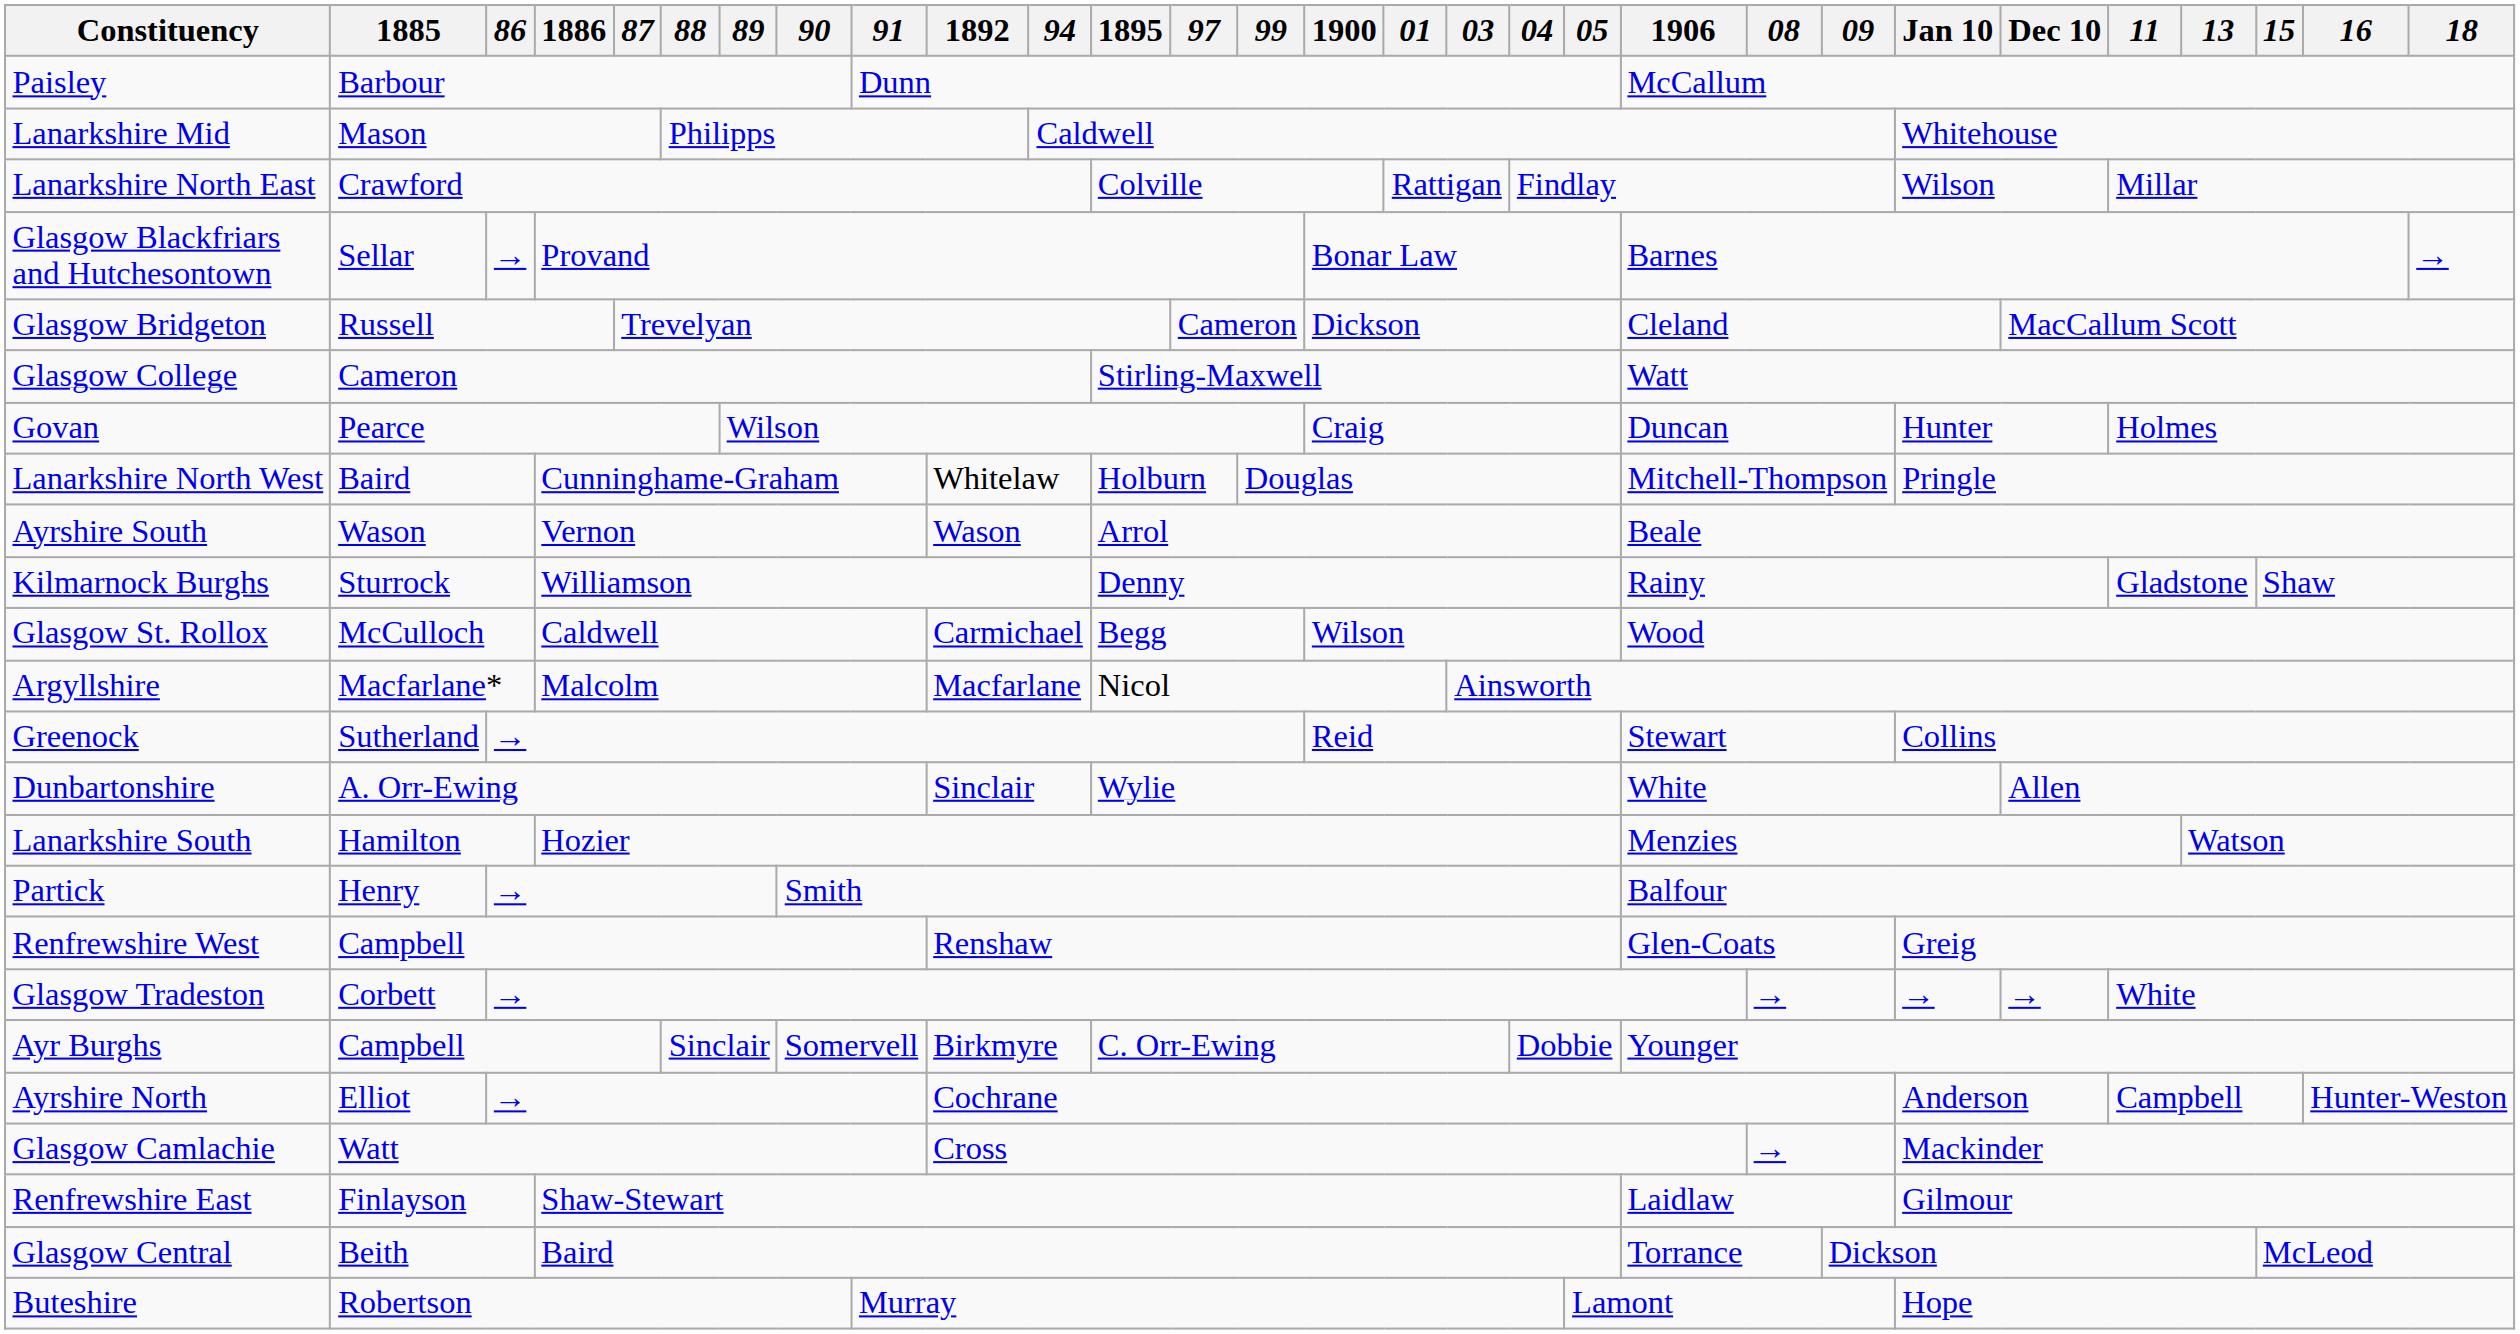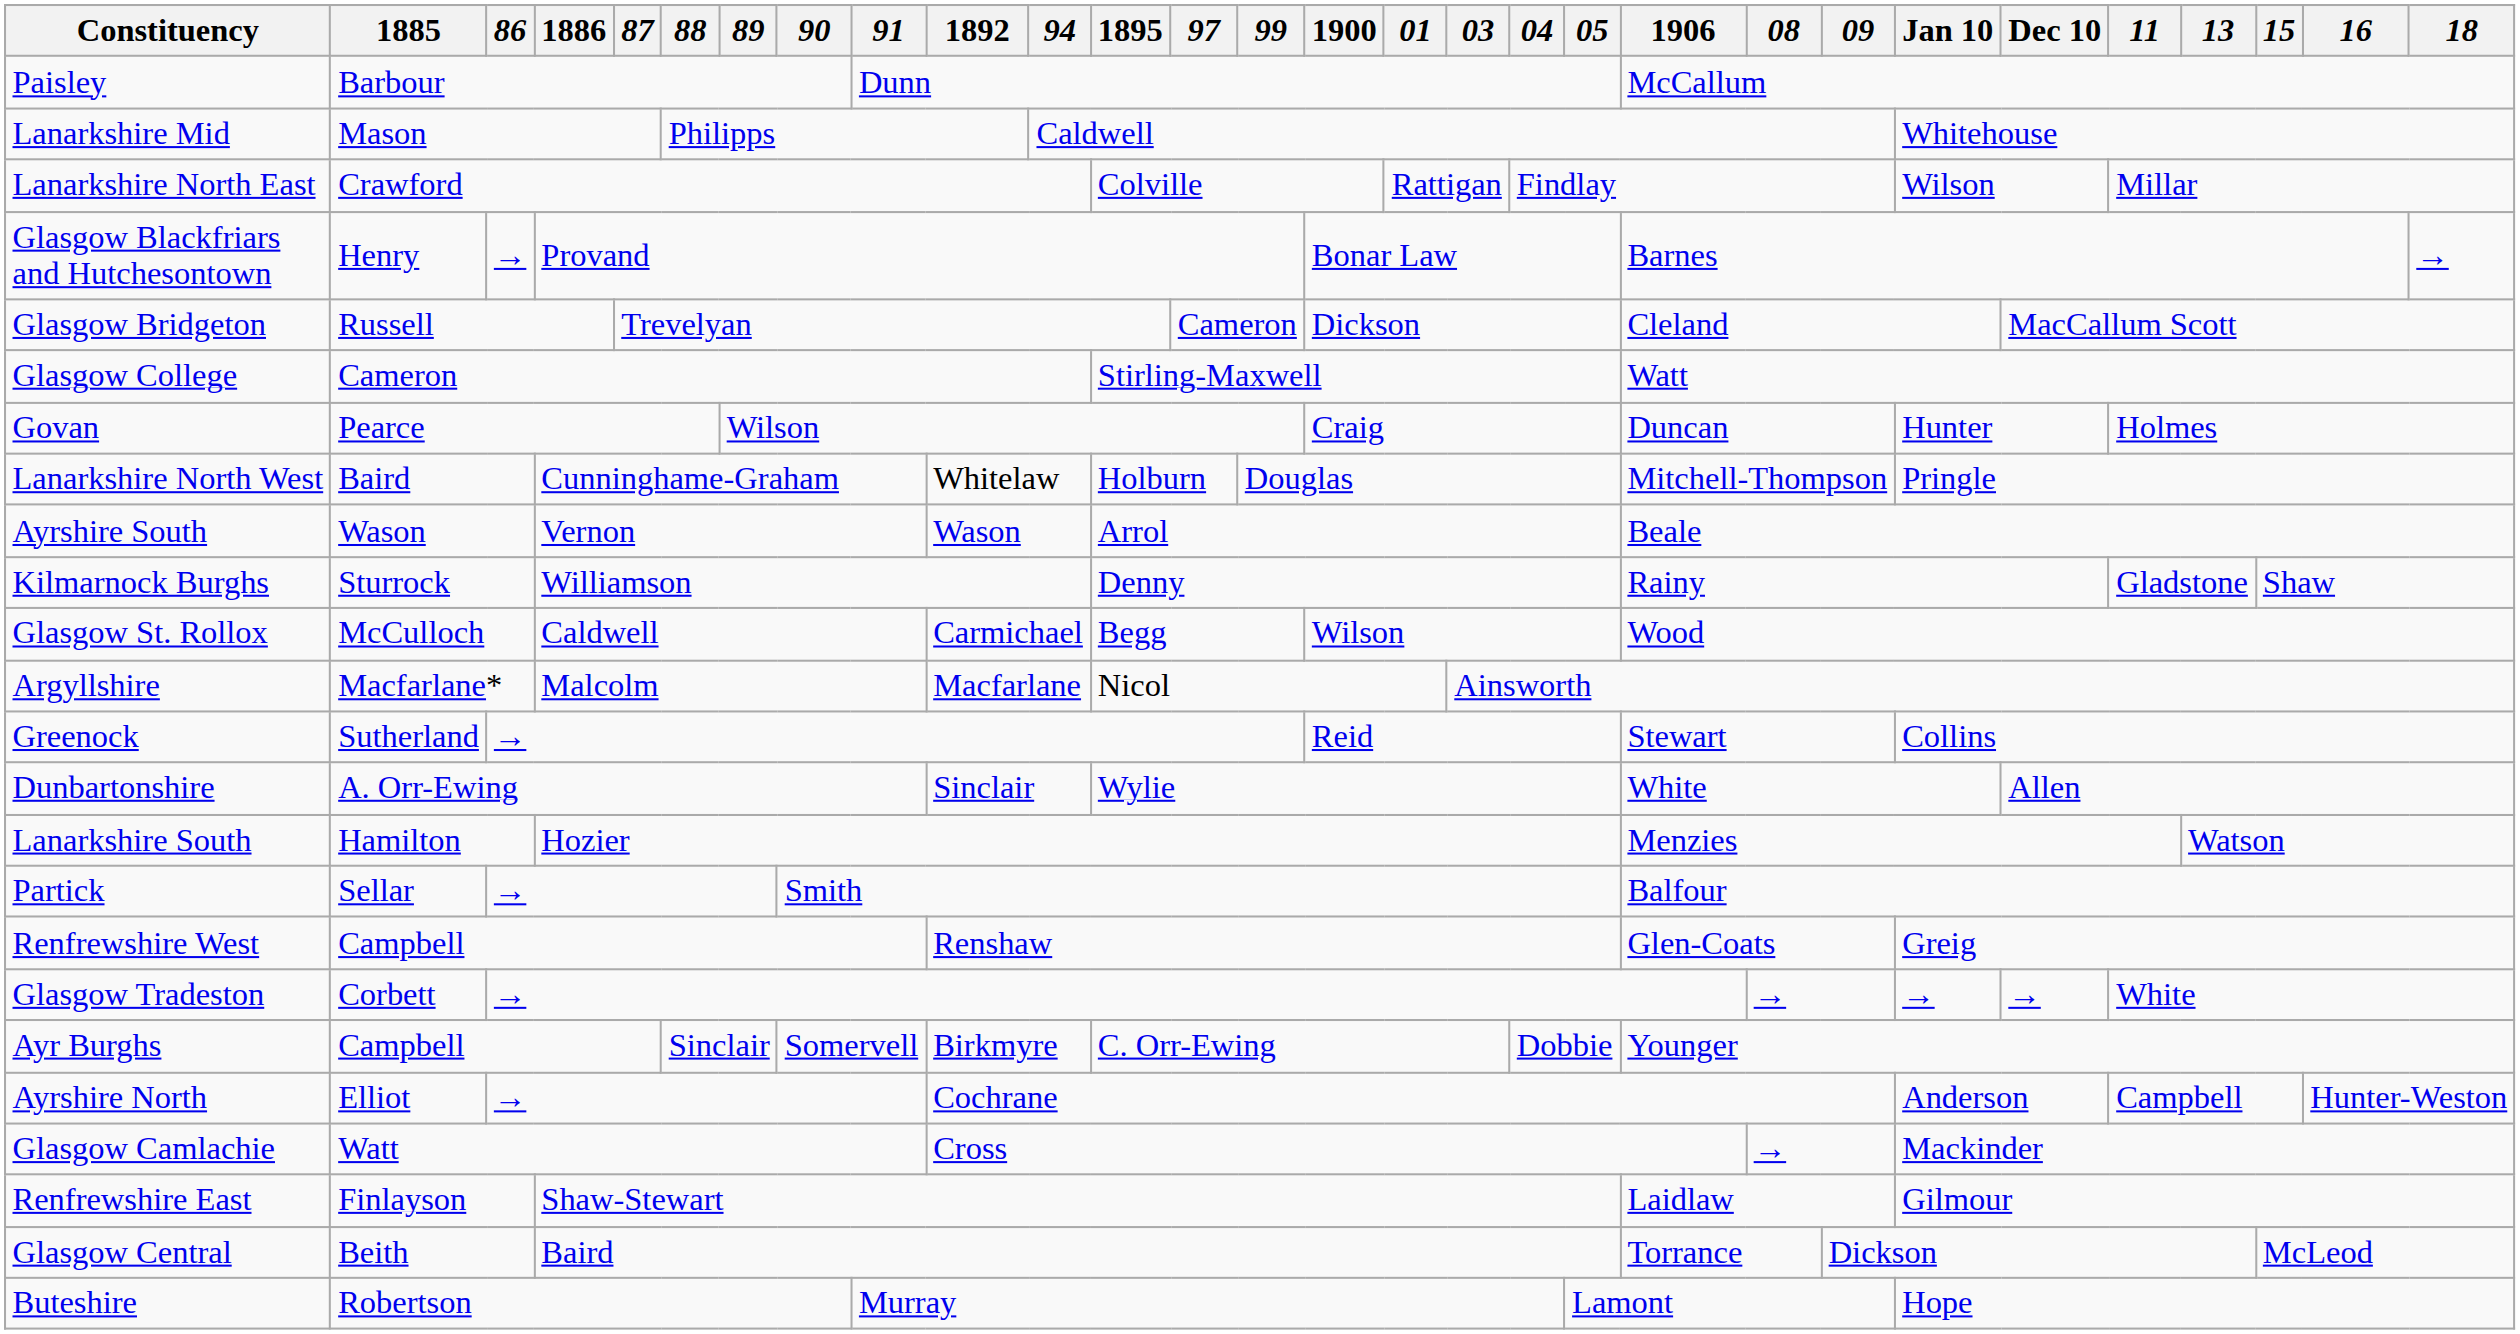(376, 254) Sellar -> (379, 254) Henry
(379, 890) Henry -> (376, 890) Sellar
